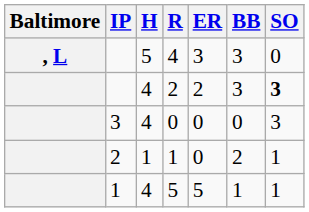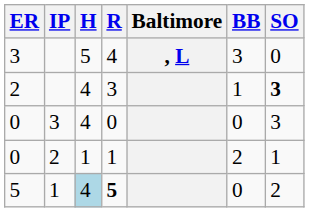columns swapped: (55, 21) <-> (207, 21)
(173, 88) 2 -> (112, 88) 3
(237, 88) 3 -> (237, 88) 1
(146, 190) no background -> (85, 190) lightblue background
(173, 190) normal -> (112, 190) bold
(237, 190) 1 -> (237, 190) 0
(276, 190) 1 -> (276, 190) 2
